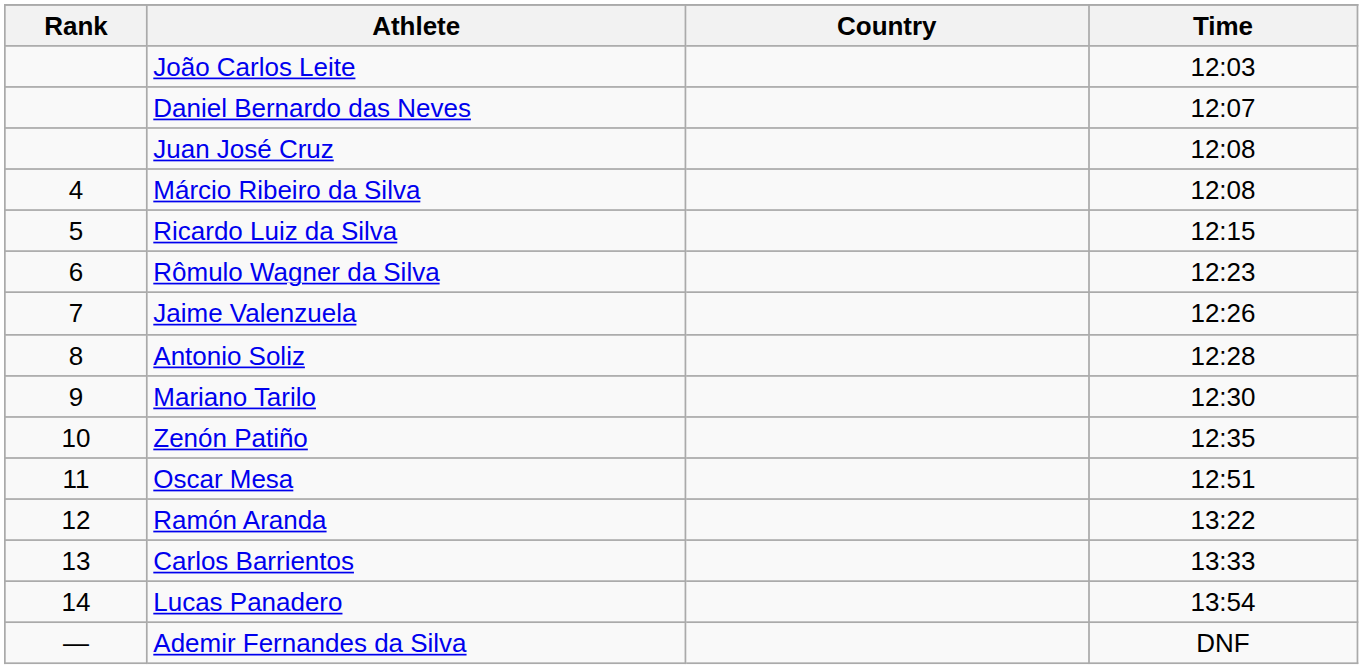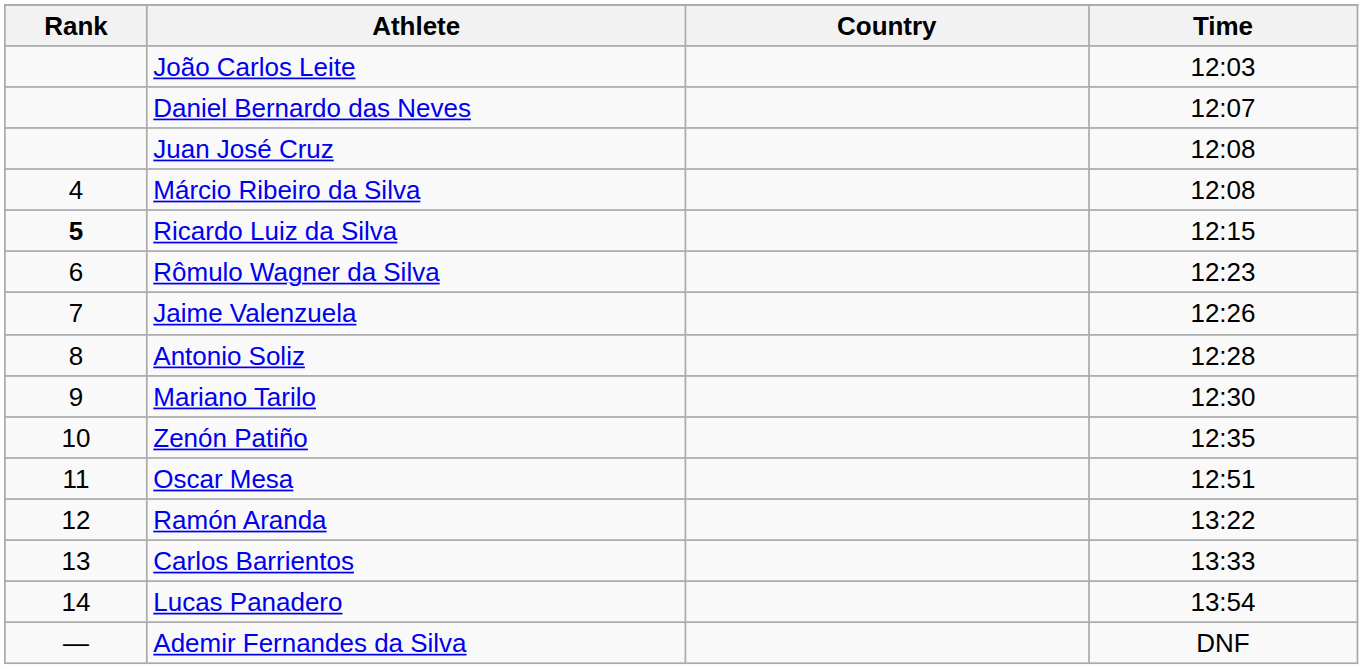(76, 231) normal -> (76, 231) bold
